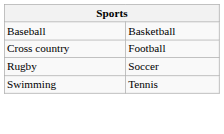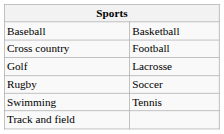+ row: (17, 66)
+ row: (41, 119)
